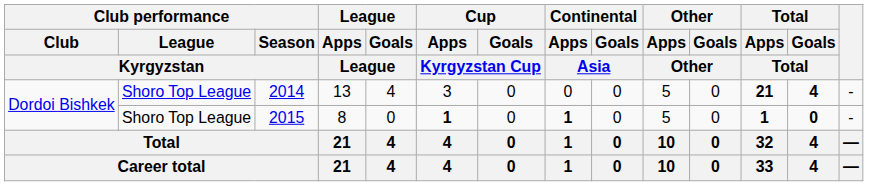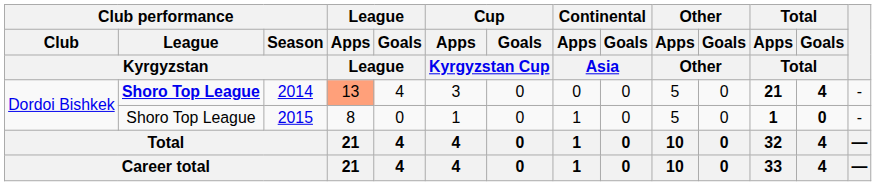(187, 92) normal -> (191, 92) bold
(342, 92) no background -> (351, 92) lightsalmon background
(447, 117) bold -> (456, 117) normal
(568, 117) bold -> (577, 117) normal
